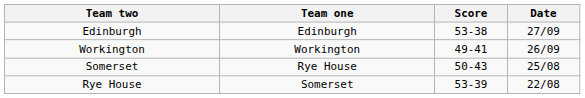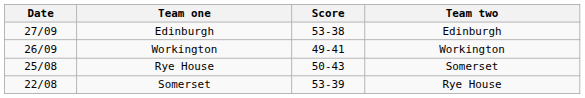columns swapped: (543, 13) <-> (112, 13)
